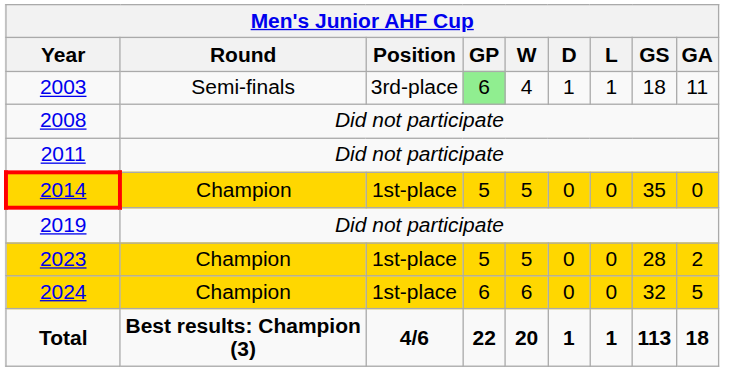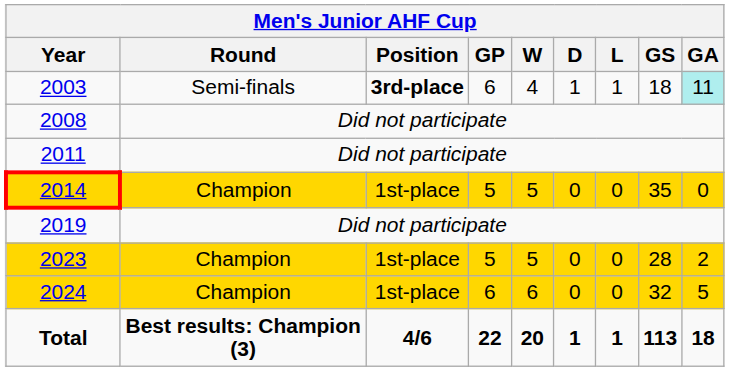(414, 87) normal -> (417, 87) bold
(484, 87) lightgreen background -> (490, 87) no background
(697, 87) no background -> (703, 87) paleturquoise background
